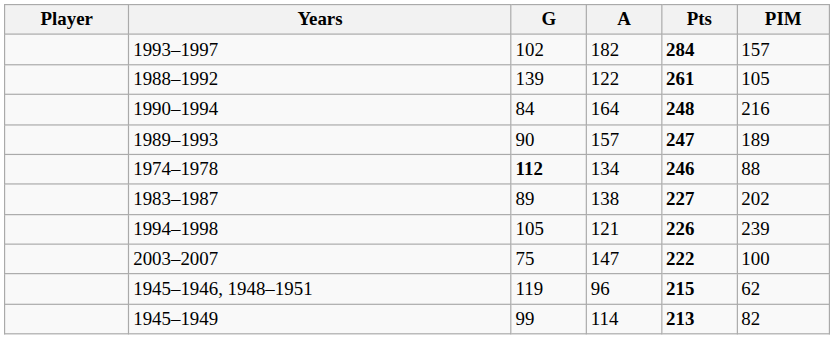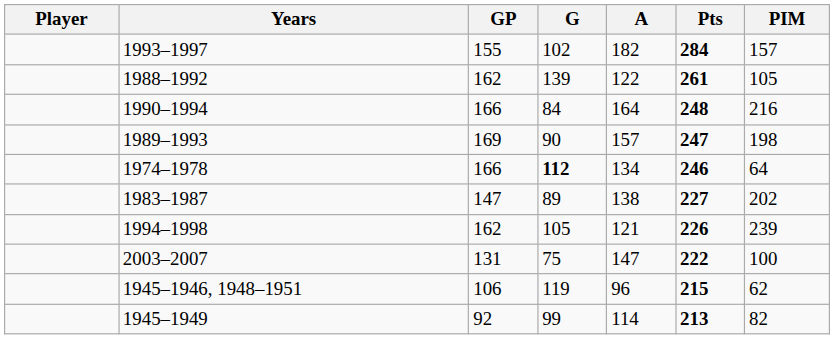+ column: (503, 19)
(756, 139) 189 -> (763, 139) 198
(751, 169) 88 -> (759, 169) 64
